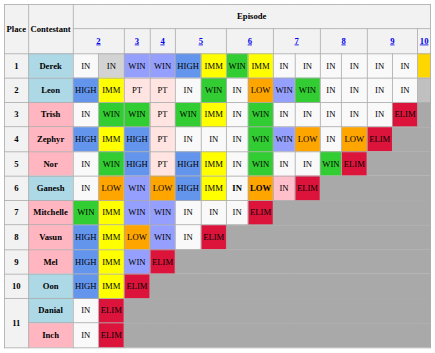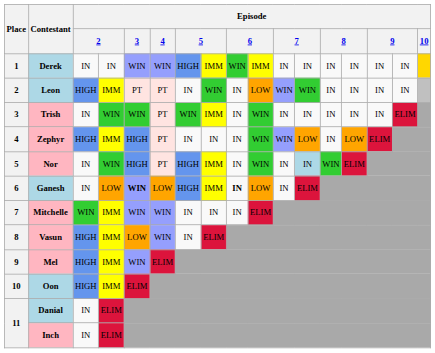(111, 65) lightgrey background -> (111, 65) no background
(307, 163) no background -> (307, 163) lightblue background
(137, 188) normal -> (137, 188) bold
(261, 188) bold -> (261, 188) normal
(284, 188) pink background -> (284, 188) no background
